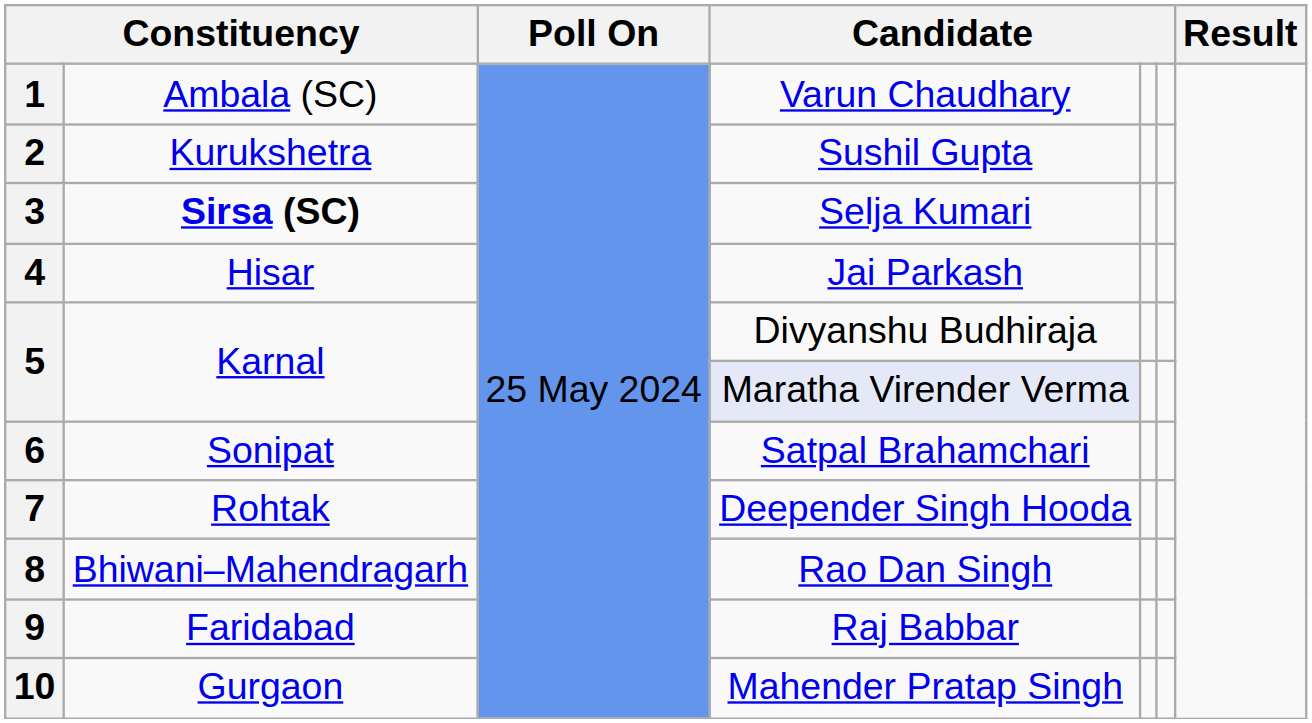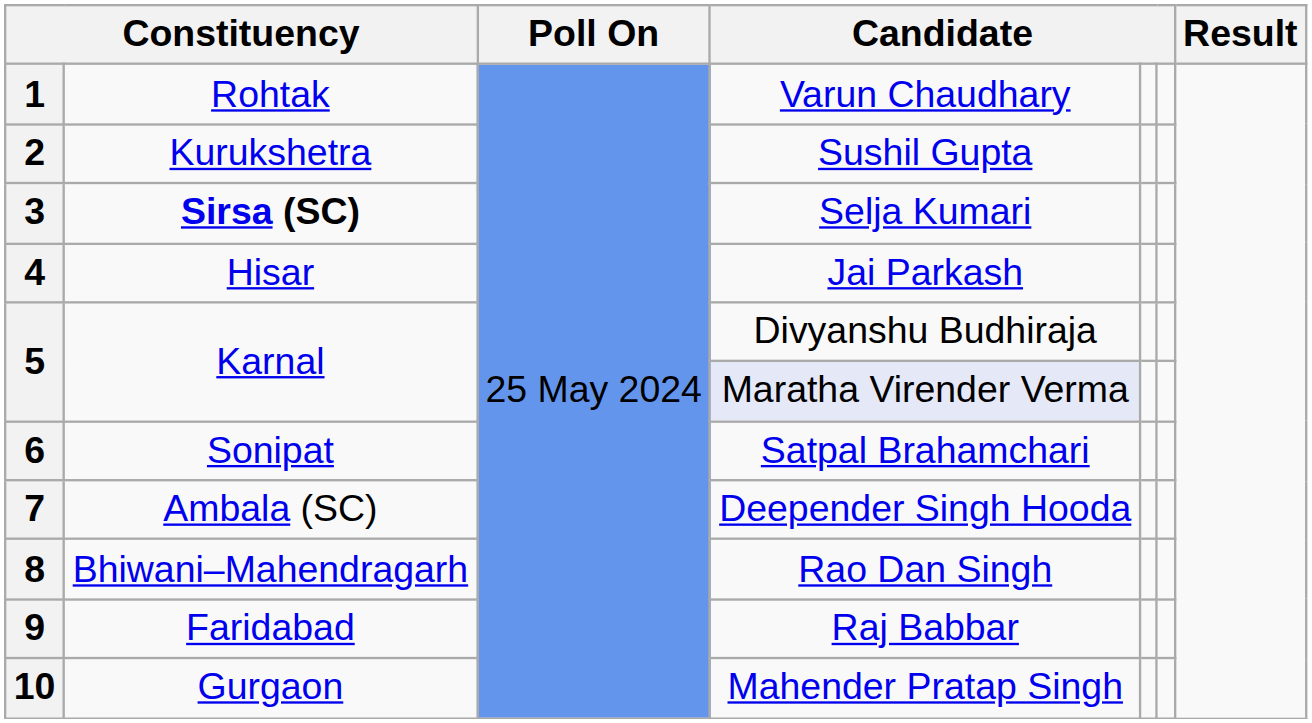(270, 93) Ambala (SC) -> (270, 93) Rohtak
(270, 509) Rohtak -> (270, 509) Ambala (SC)
